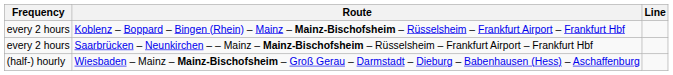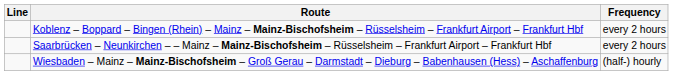columns swapped: (655, 12) <-> (38, 12)
